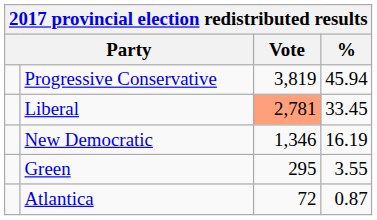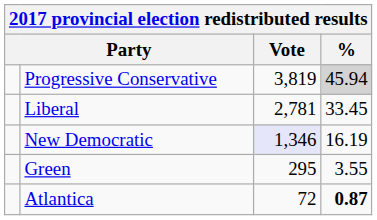(346, 79) no background -> (346, 79) lightgrey background
(295, 109) lightsalmon background -> (295, 109) no background
(295, 139) no background -> (295, 139) lavender background
(351, 199) normal -> (351, 199) bold
